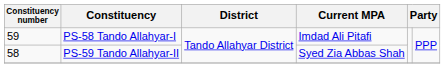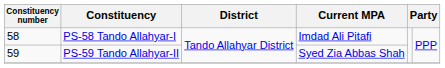(13, 36) 59 -> (13, 36) 58
(13, 54) 58 -> (13, 54) 59
